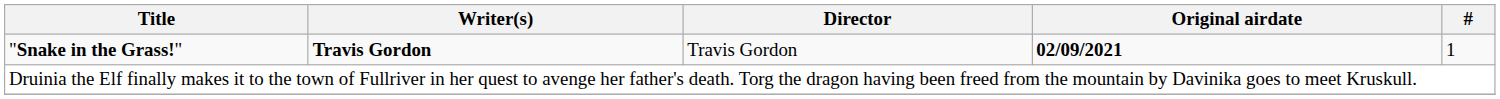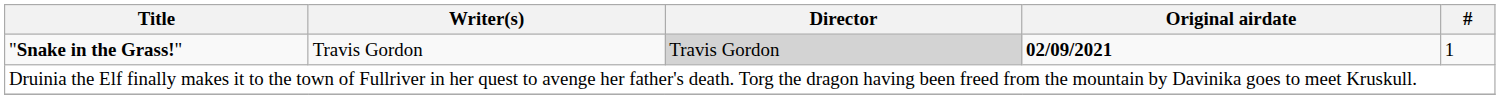(372, 49) bold -> (368, 49) normal
(742, 49) no background -> (724, 49) lightgrey background
